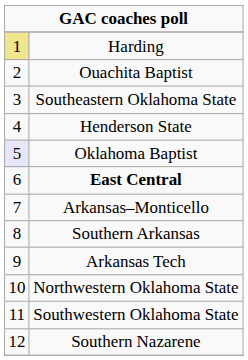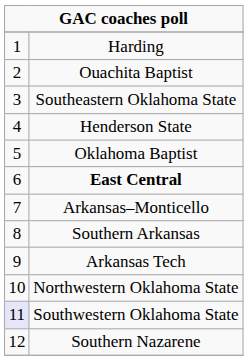(17, 45) khaki background -> (17, 45) no background
(17, 153) lavender background -> (17, 153) no background
(17, 314) no background -> (17, 314) lavender background
